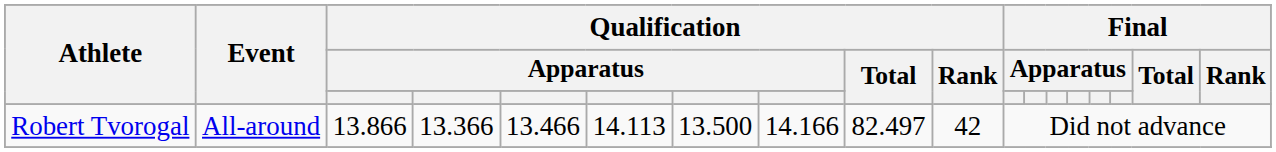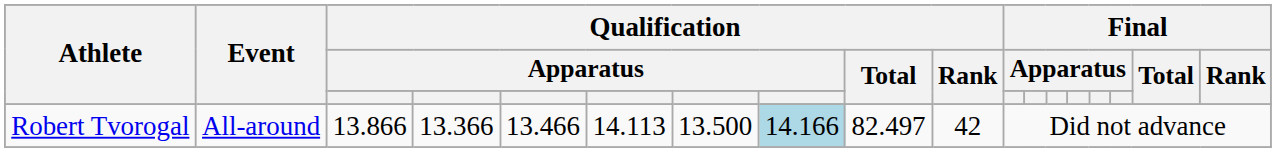(802, 125) no background -> (802, 125) lightblue background
